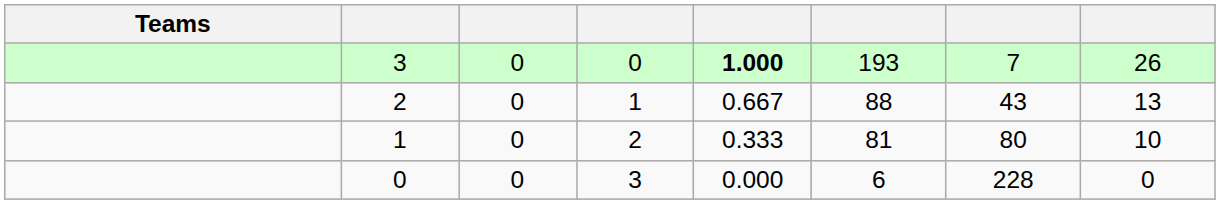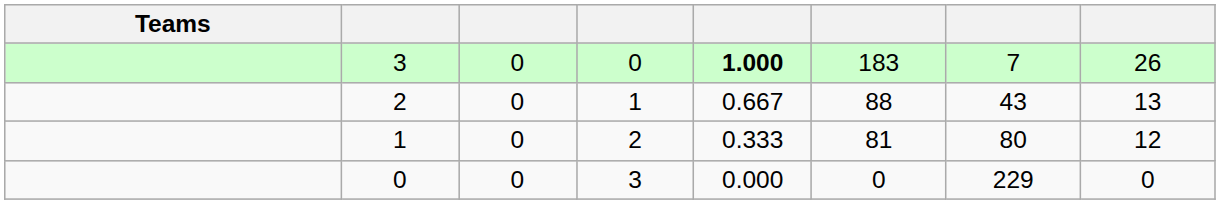(879, 62) 193 -> (879, 62) 183
(1148, 140) 10 -> (1148, 140) 12
(879, 179) 6 -> (879, 179) 0
(1013, 179) 228 -> (1013, 179) 229
